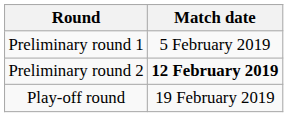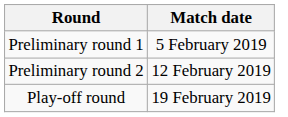(215, 71) bold -> (211, 71) normal
